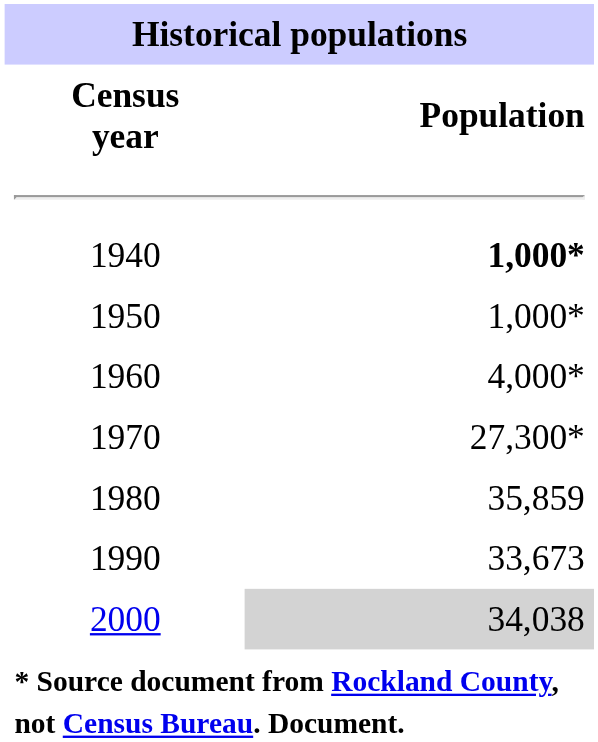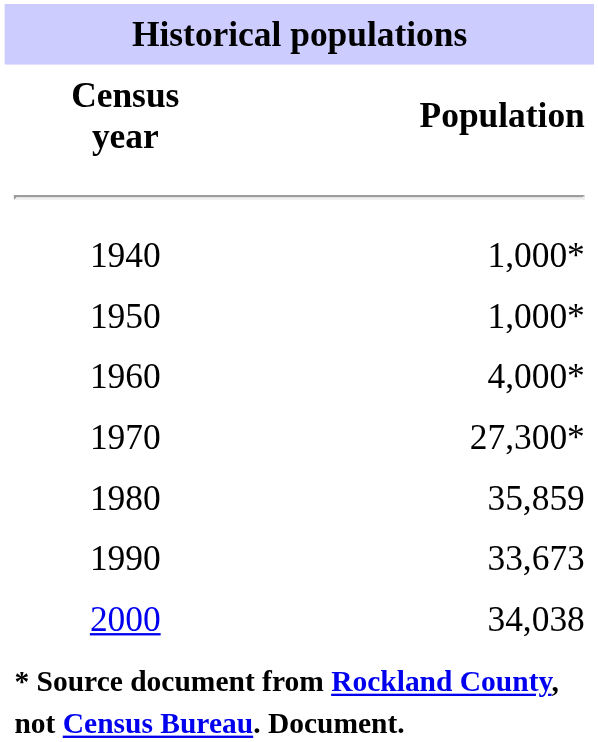(536, 255) bold -> (536, 255) normal
(536, 618) lightgrey background -> (536, 618) no background
